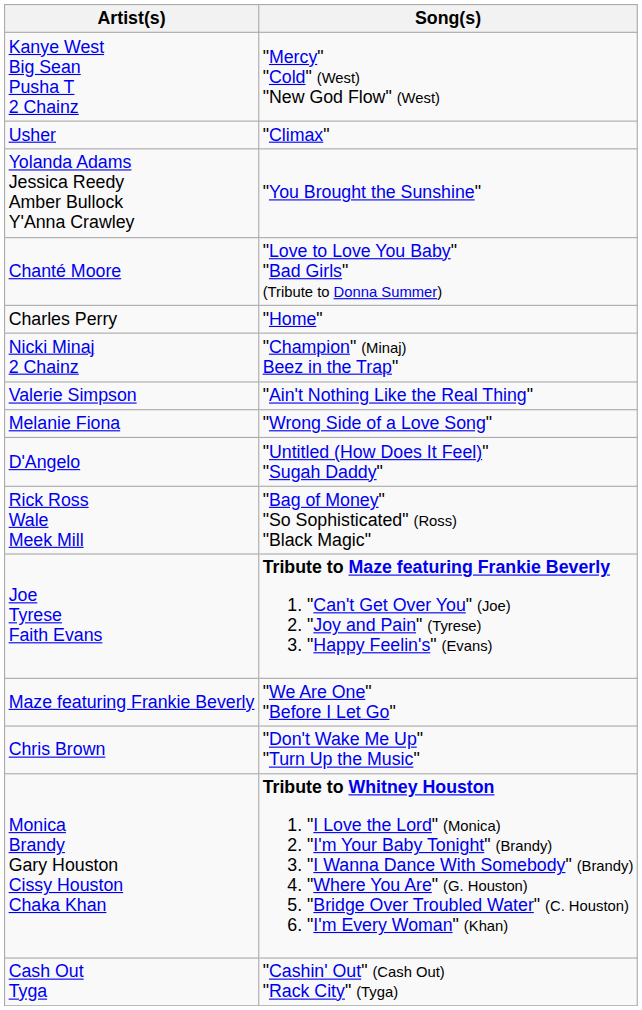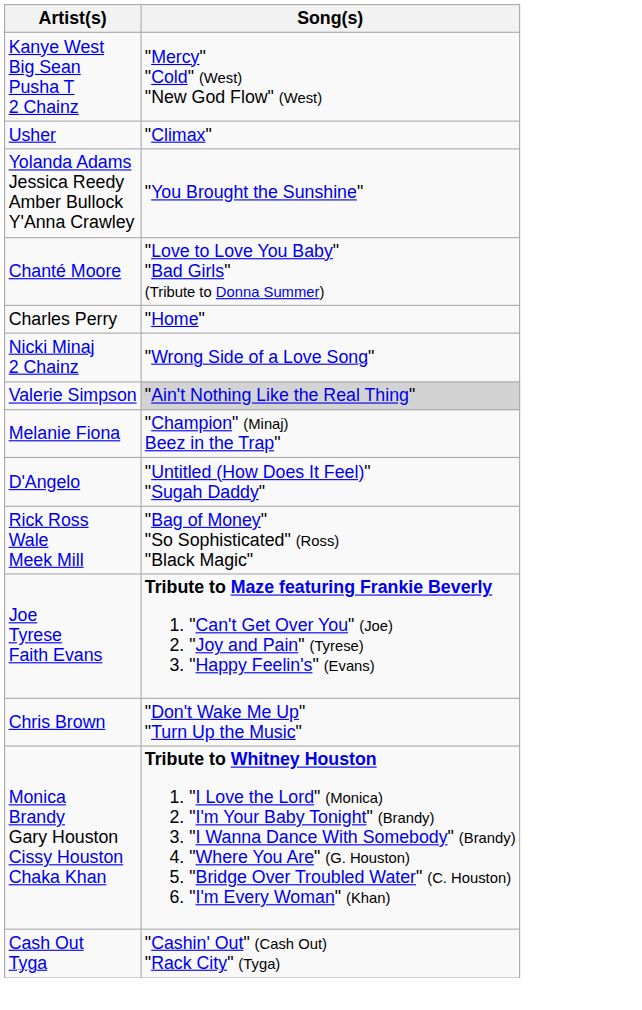(334, 357) "Champion" (Minaj) Beez in the Trap" -> (260, 357) "Wrong Side of a Love Song"
(398, 395) no background -> (280, 395) lightgrey background
(377, 423) "Wrong Side of a Love Song" -> (217, 433) "Champion" (Minaj) Beez in the Trap"
- row: (132, 701)
